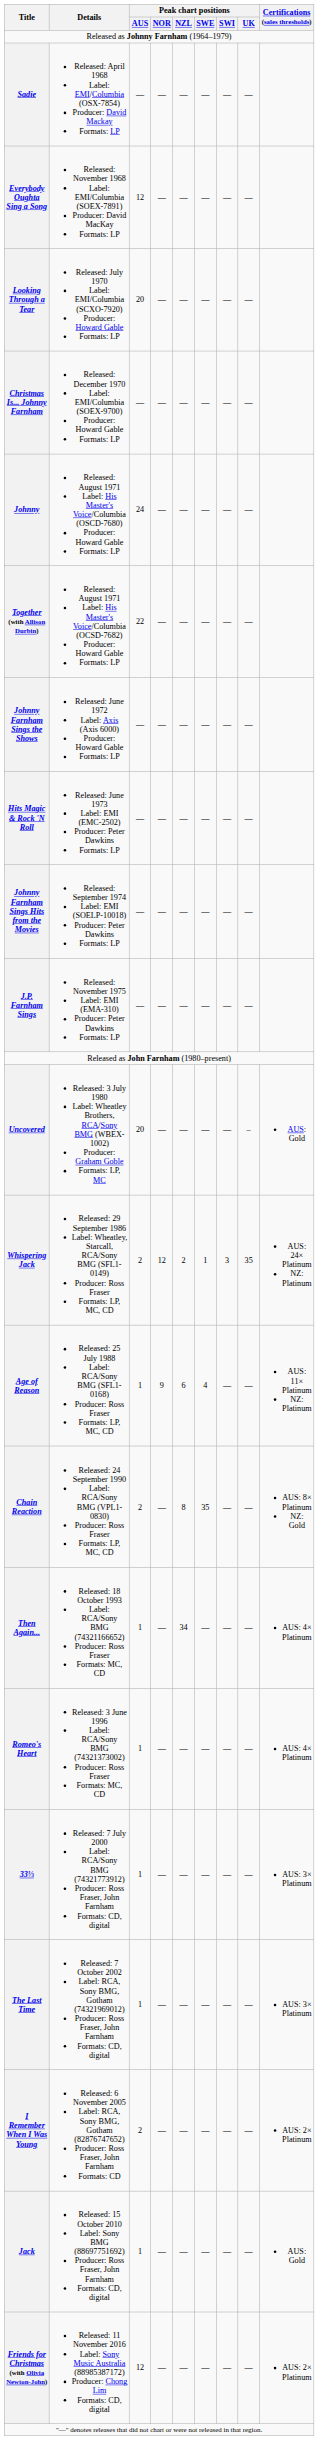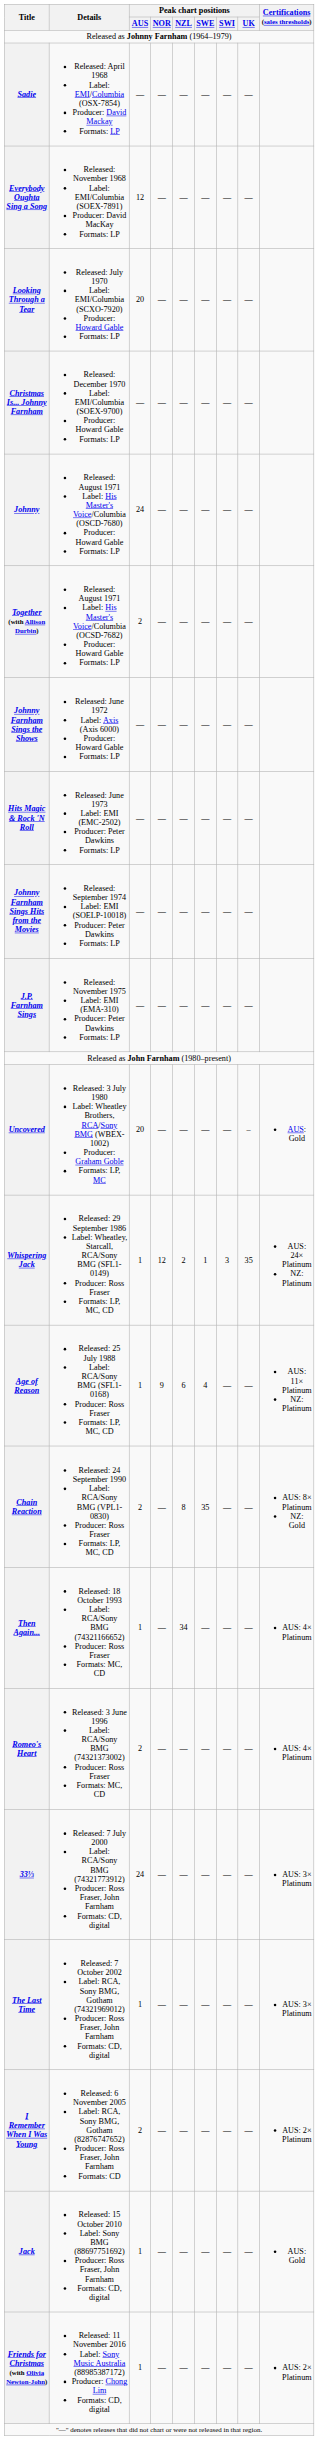(140, 621) 22 -> (140, 621) 2
(140, 1260) 2 -> (140, 1260) 1
(140, 1749) 1 -> (140, 1749) 2
(140, 1874) 1 -> (140, 1874) 24
(140, 2368) 12 -> (140, 2368) 1
